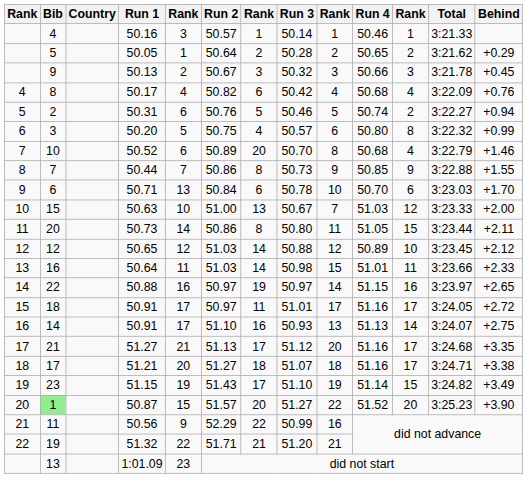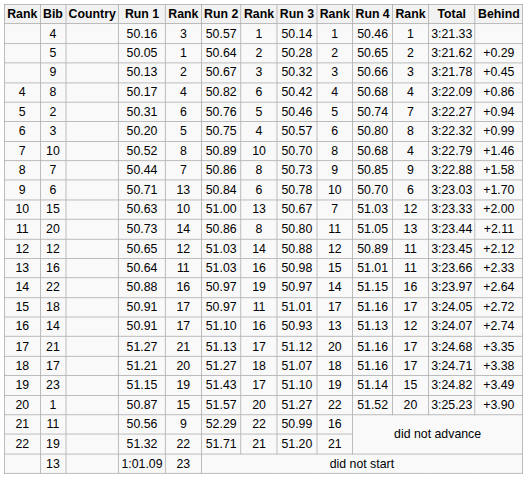(499, 92) +0.76 -> (499, 92) +0.86
(410, 111) 2 -> (410, 111) 7
(183, 151) 6 -> (183, 151) 8
(259, 151) 20 -> (259, 151) 10
(499, 170) +1.55 -> (499, 170) +1.58
(410, 229) 15 -> (410, 229) 13
(410, 248) 10 -> (410, 248) 11
(259, 268) 14 -> (259, 268) 16
(499, 287) +2.65 -> (499, 287) +2.64
(410, 326) 14 -> (410, 326) 12
(499, 326) +2.75 -> (499, 326) +2.74
(53, 405) lightgreen background -> (53, 405) no background
